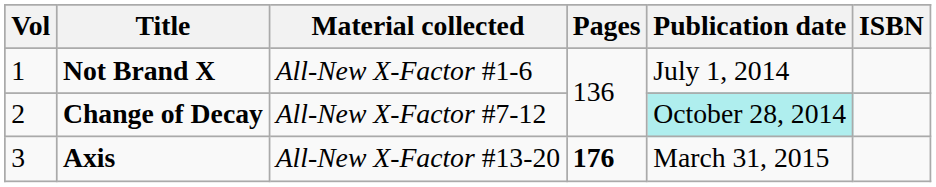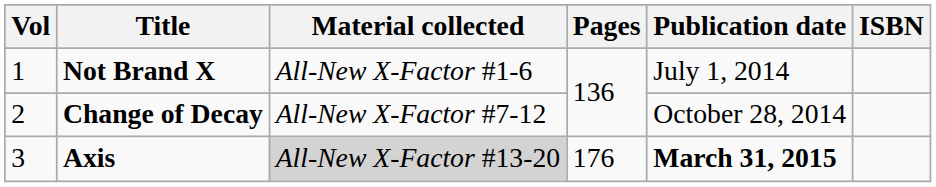(750, 114) paleturquoise background -> (750, 114) no background
(418, 158) no background -> (418, 158) lightgrey background
(594, 158) bold -> (594, 158) normal
(741, 158) normal -> (745, 158) bold
